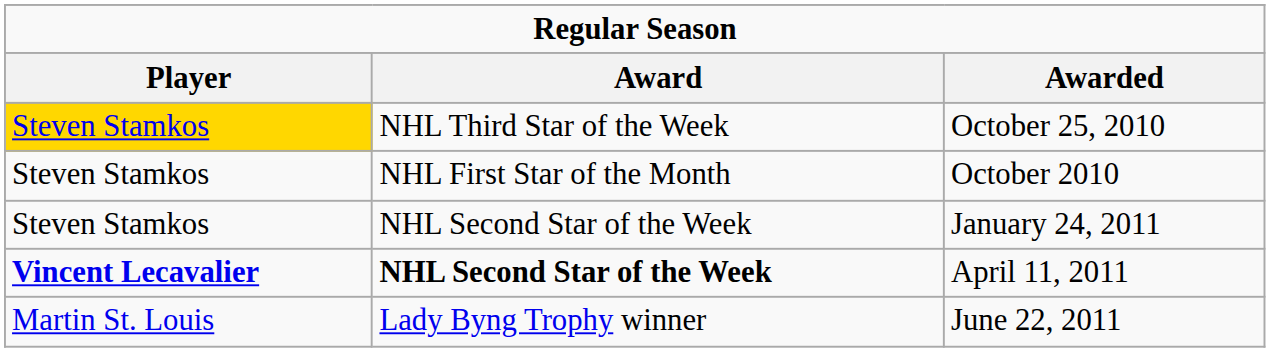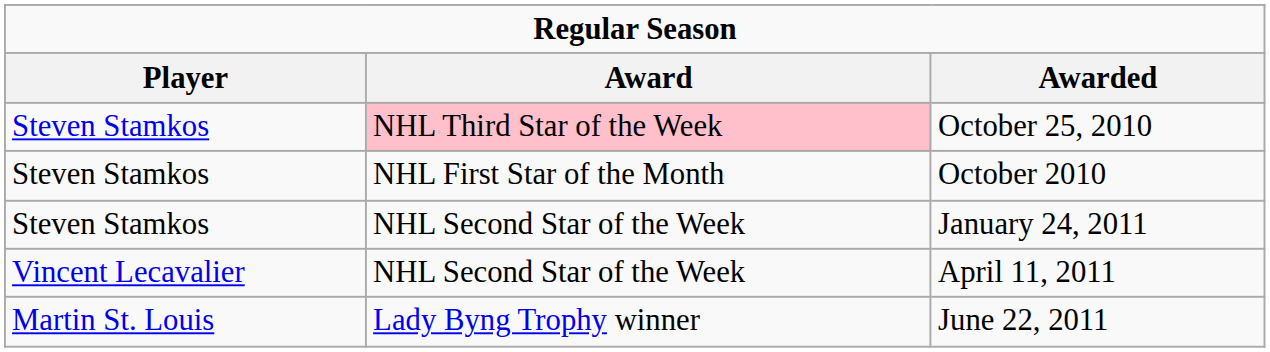(111, 126) gold background -> (111, 126) no background
(554, 126) no background -> (548, 126) pink background
(136, 272) bold -> (128, 272) normal
(576, 272) bold -> (559, 272) normal
